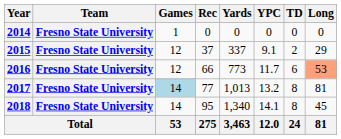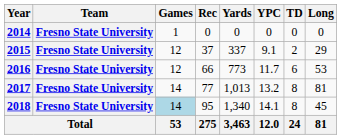(321, 69) lightsalmon background -> (321, 69) no background
(176, 87) lightblue background -> (176, 87) no background
(176, 106) no background -> (176, 106) lightblue background
